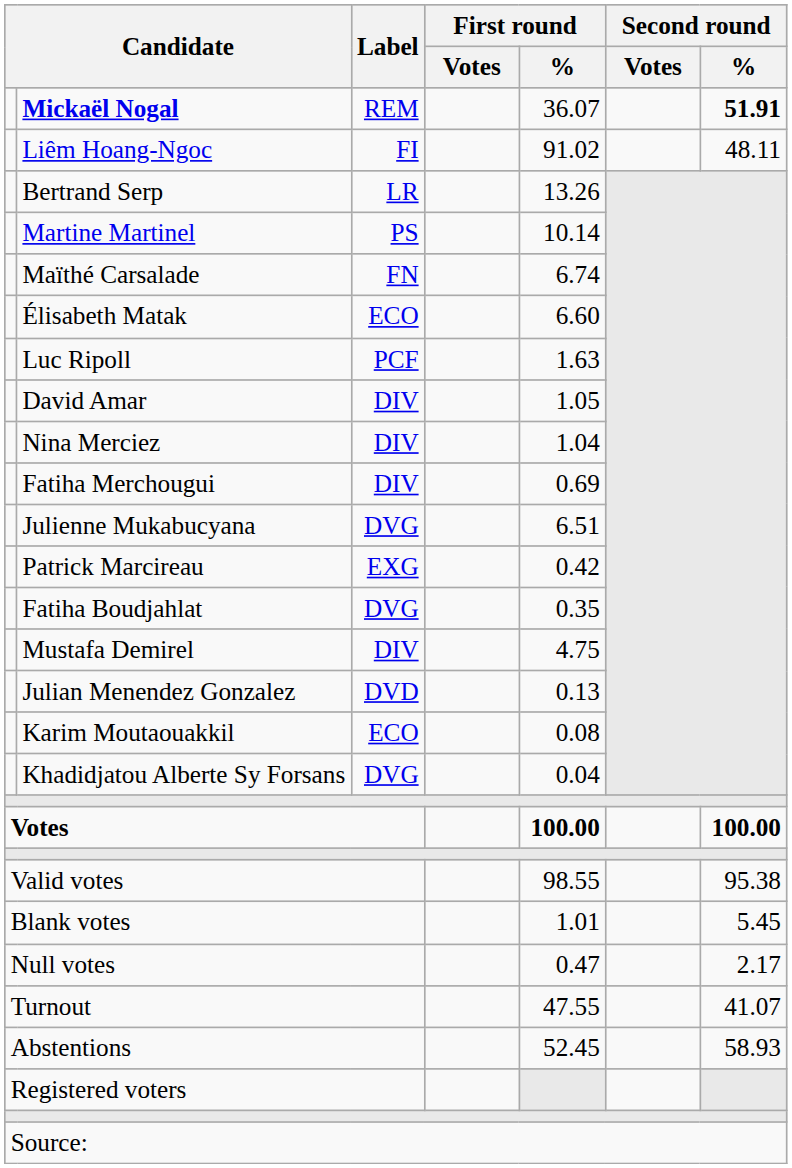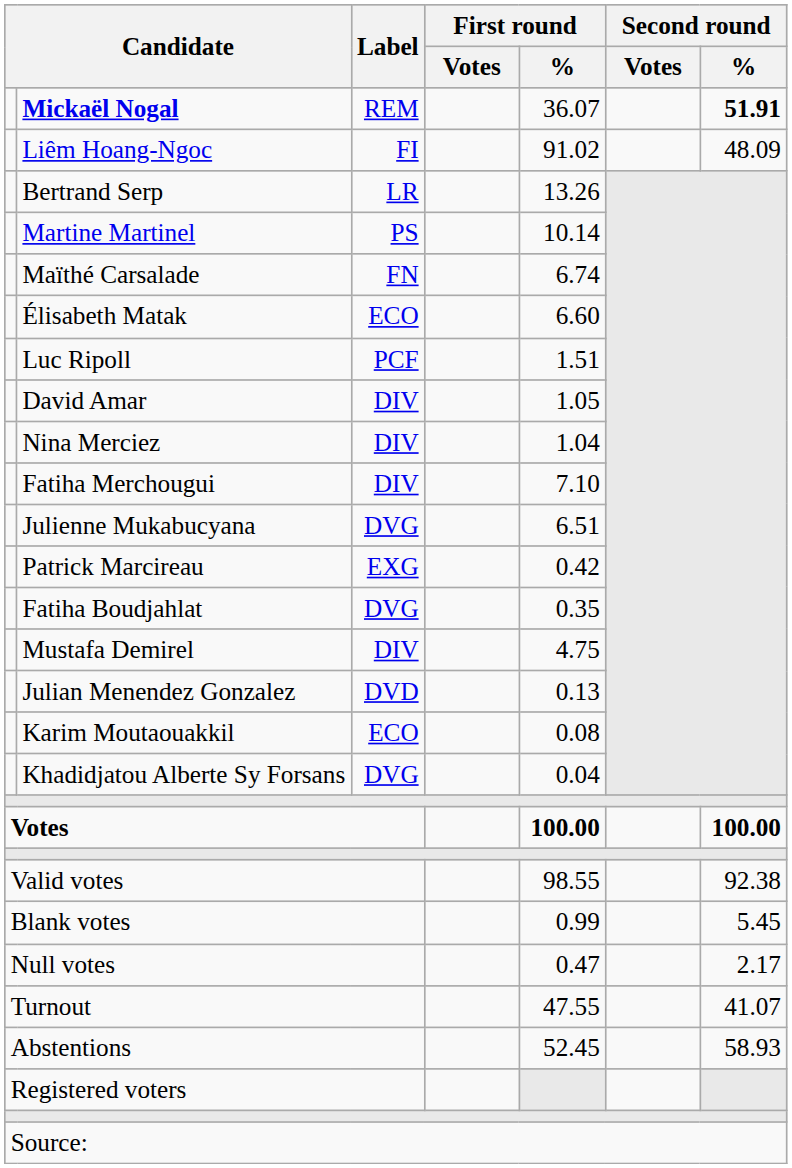(753, 150) 48.11 -> (753, 150) 48.09
(578, 358) 1.63 -> (578, 358) 1.51
(578, 483) 0.69 -> (578, 483) 7.10
(753, 881) 95.38 -> (753, 881) 92.38
(578, 922) 1.01 -> (578, 922) 0.99
